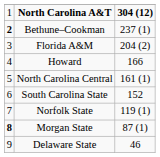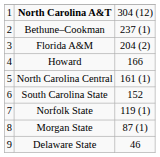(135, 12) bold -> (135, 12) normal
(9, 29) bold -> (9, 29) normal
(9, 128) bold -> (9, 128) normal
